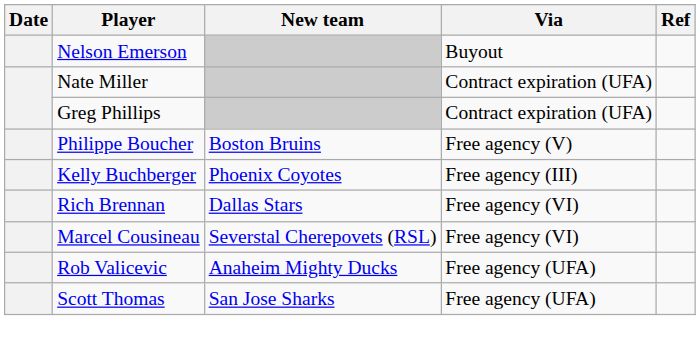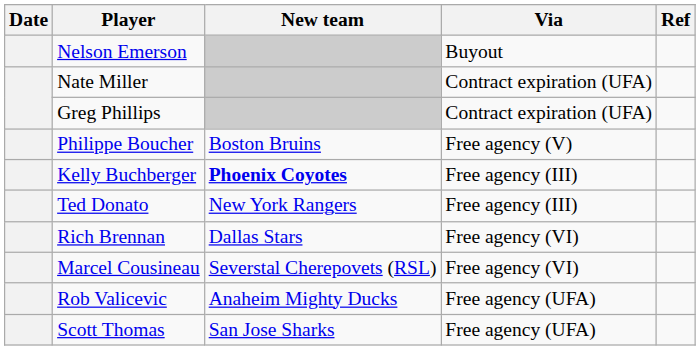(275, 174) normal -> (278, 174) bold
+ row: (103, 205)
